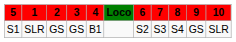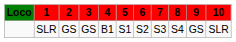columns swapped: (119, 12) <-> (13, 12)
